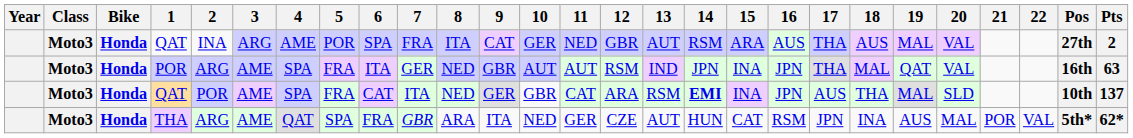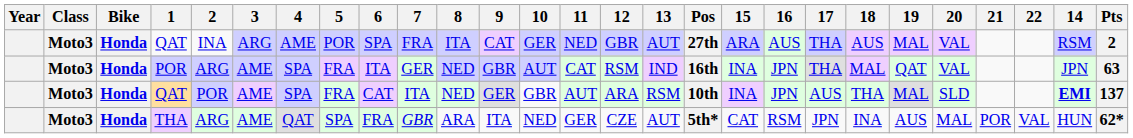columns swapped: (705, 17) <-> (1077, 17)
(581, 68) AUT -> (581, 68) CAT
(581, 94) CAT -> (581, 94) AUT
